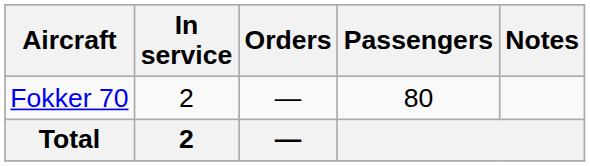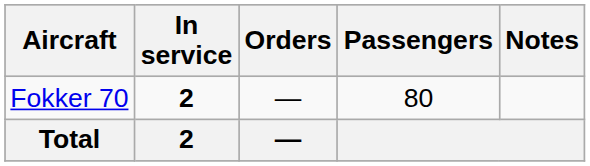(186, 97) normal -> (186, 97) bold
